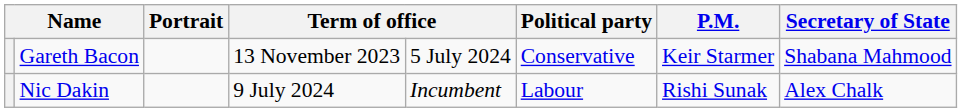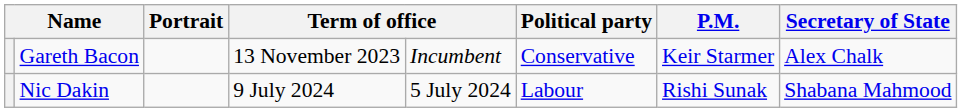(460, 55) 5 July 2024 -> (456, 55) Incumbent
(868, 55) Shabana Mahmood -> (834, 55) Alex Chalk
(456, 90) Incumbent -> (460, 90) 5 July 2024
(834, 90) Alex Chalk -> (868, 90) Shabana Mahmood
